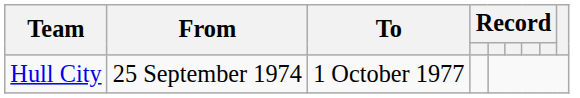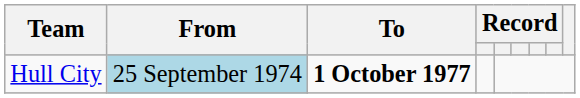(207, 73) no background -> (207, 73) lightblue background
(389, 73) normal -> (392, 73) bold
